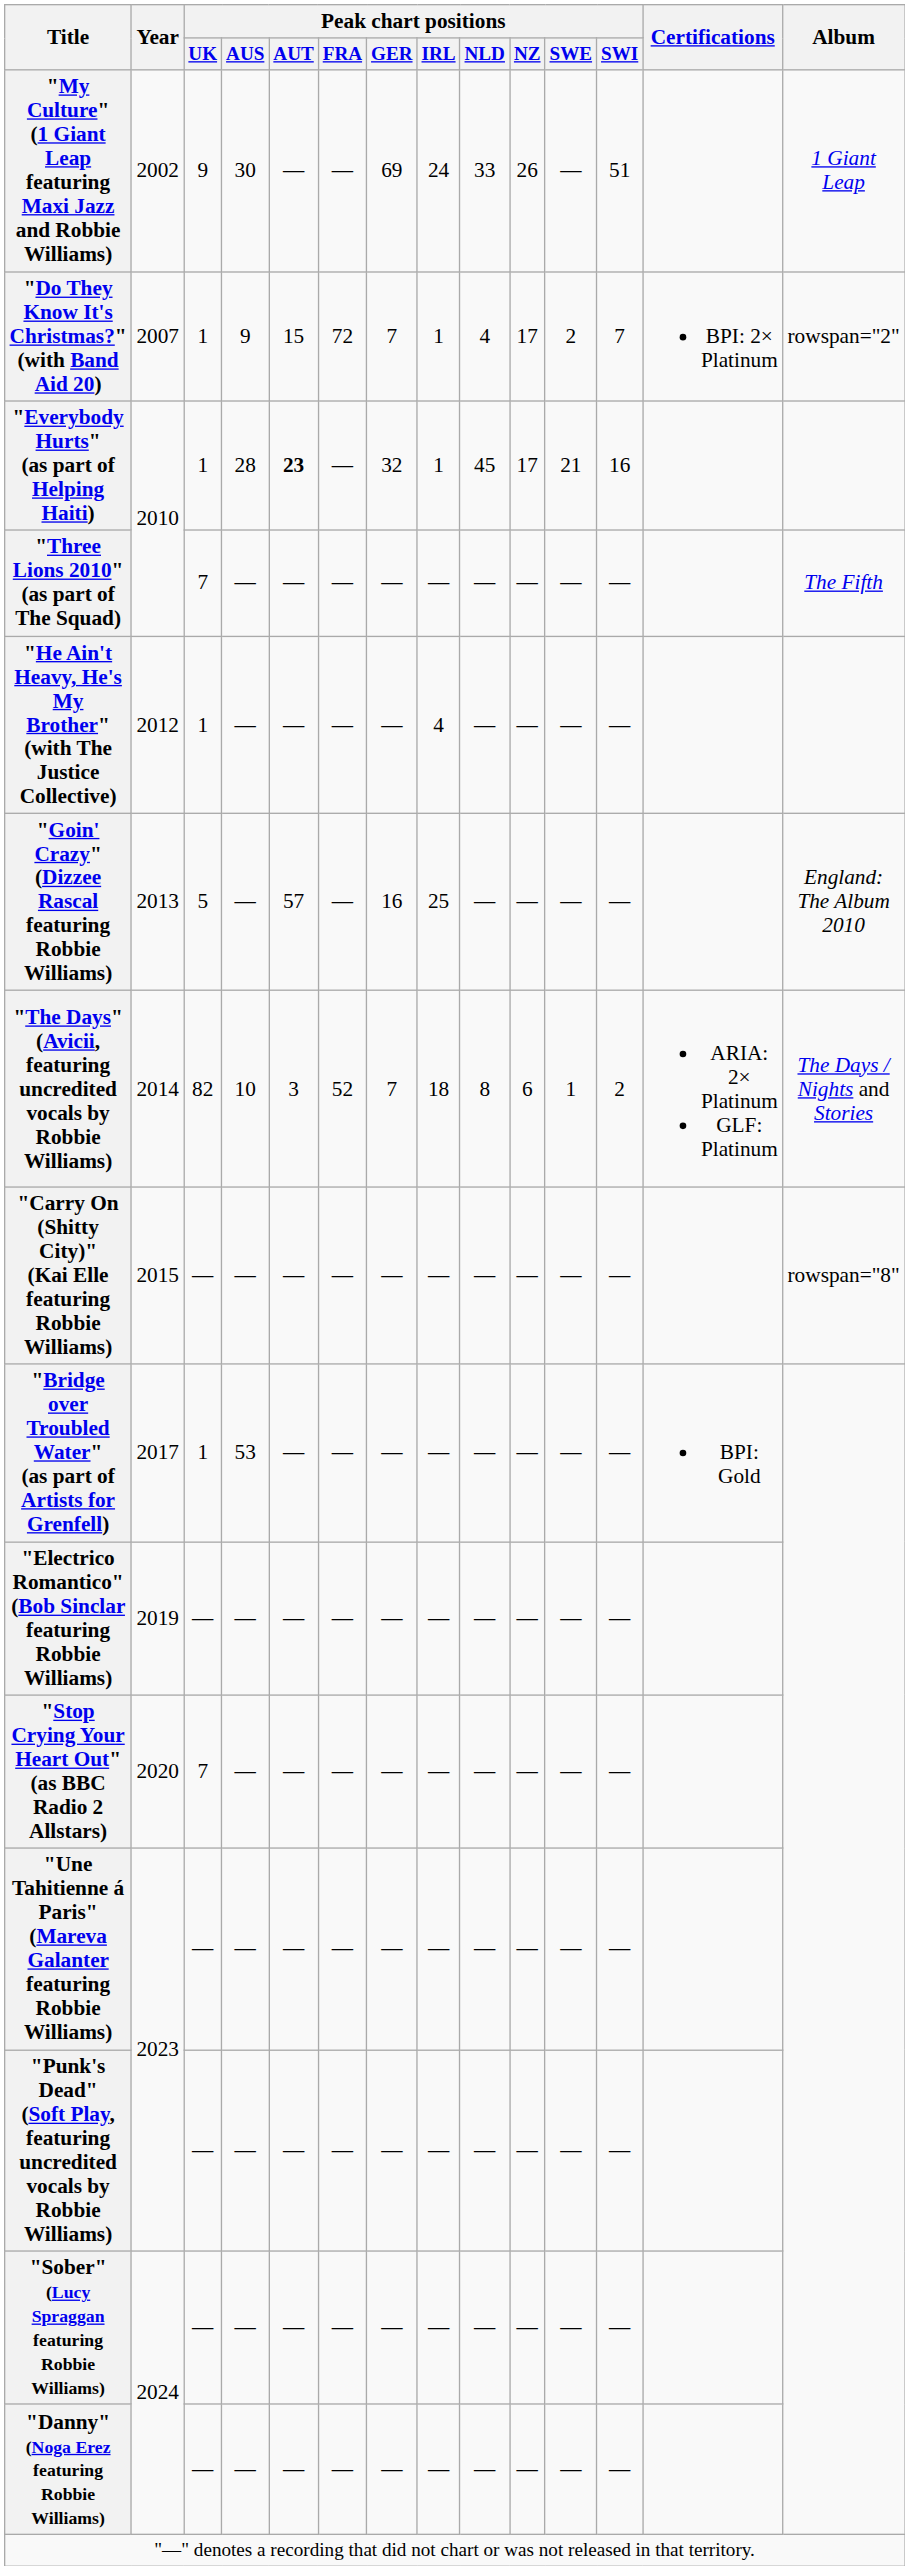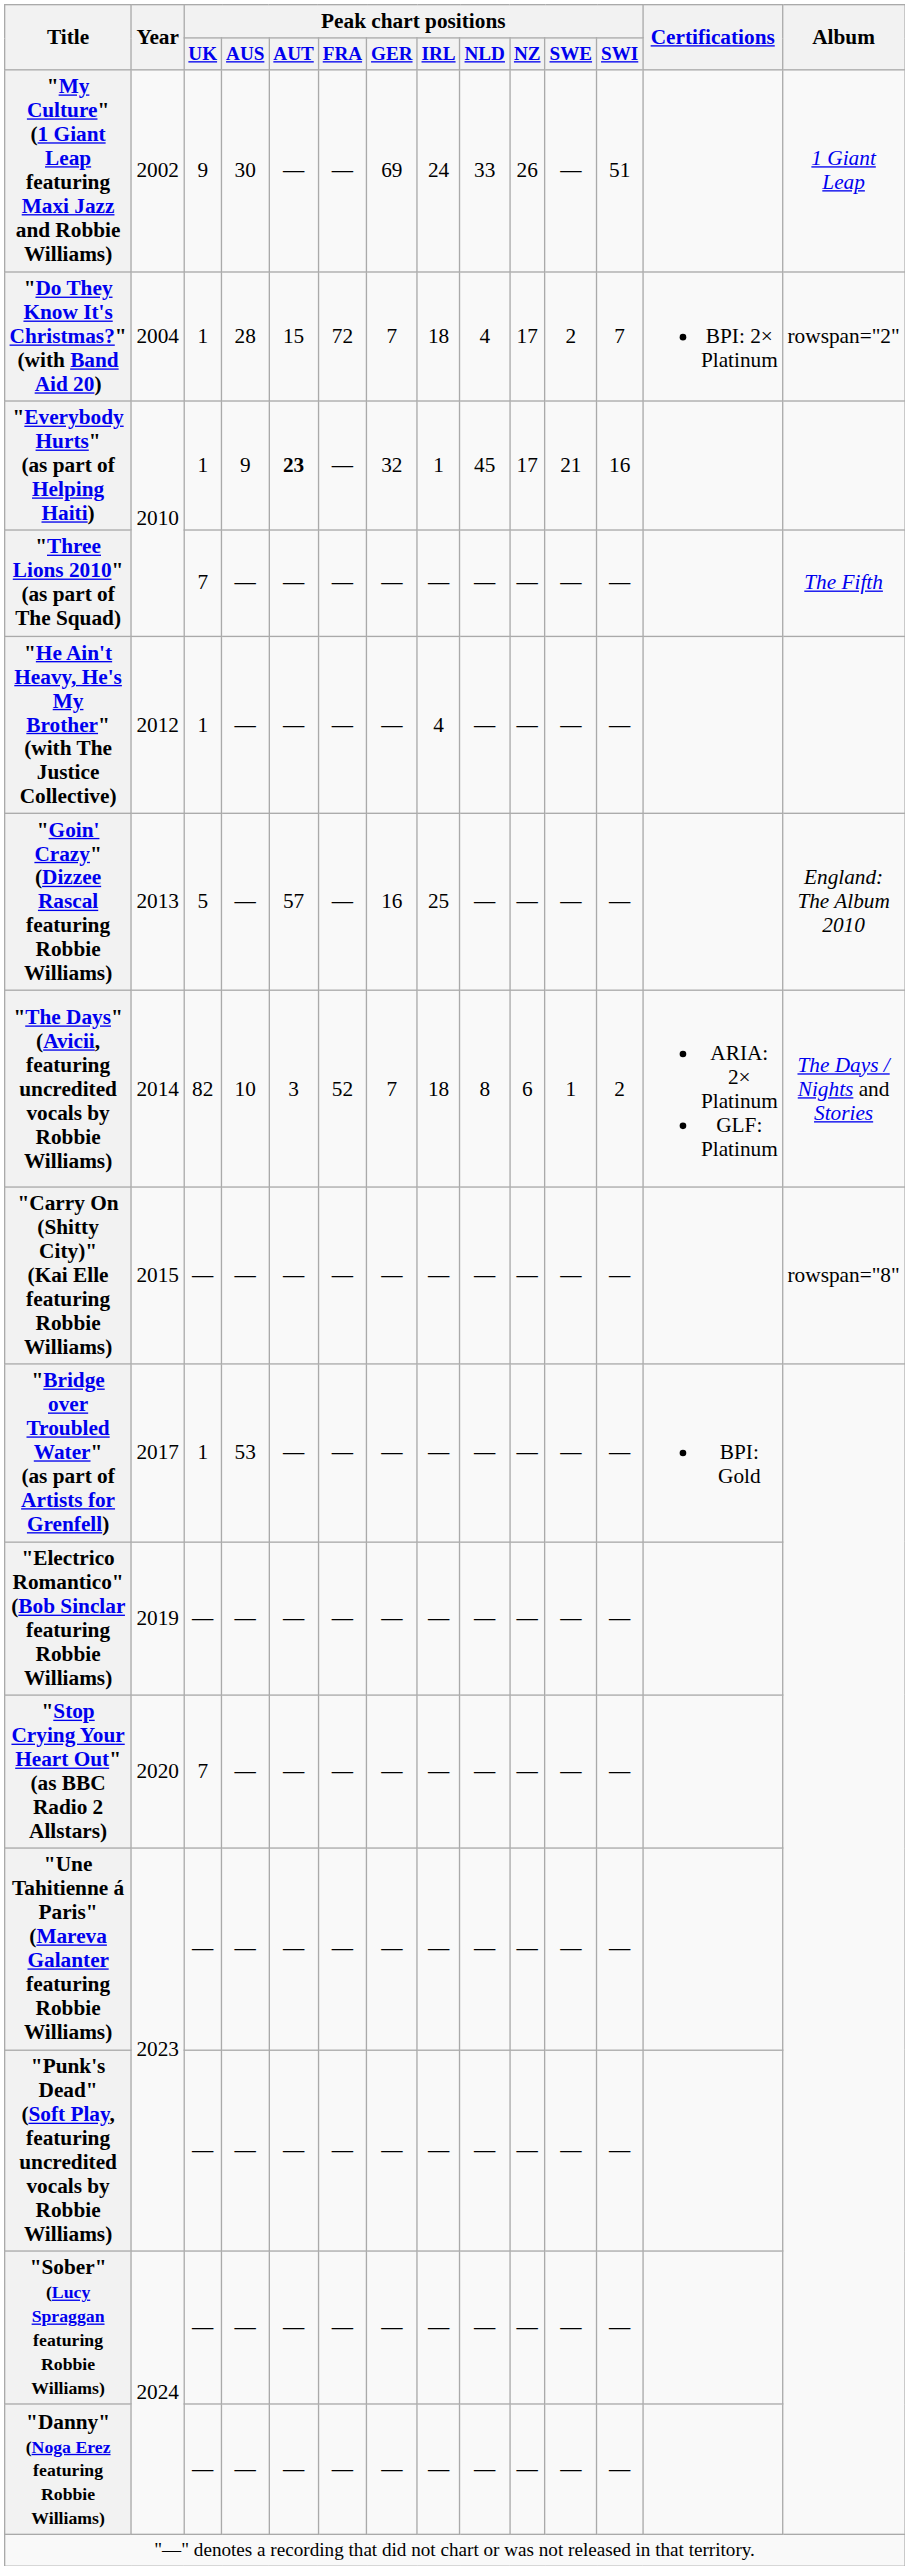(158, 335) 2007 -> (158, 335) 2004
(245, 335) 9 -> (245, 335) 28
(439, 335) 1 -> (439, 335) 18
(245, 465) 28 -> (245, 465) 9
